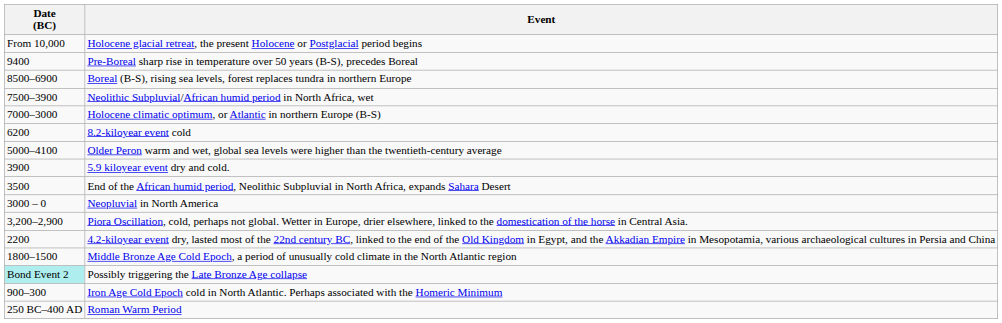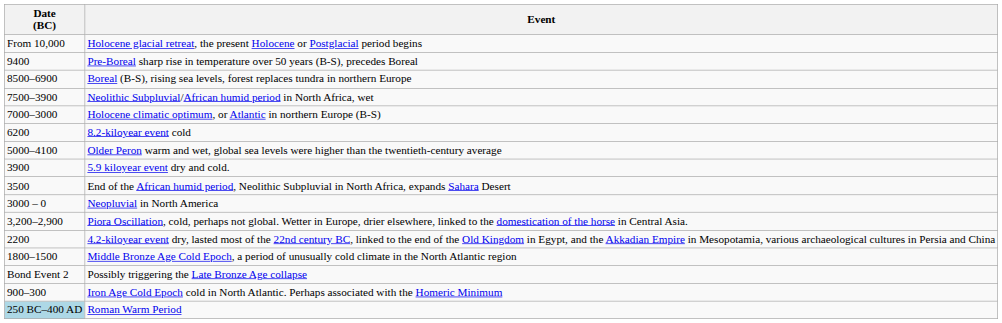(38, 274) paleturquoise background -> (38, 274) no background
(45, 310) no background -> (45, 310) lightblue background
